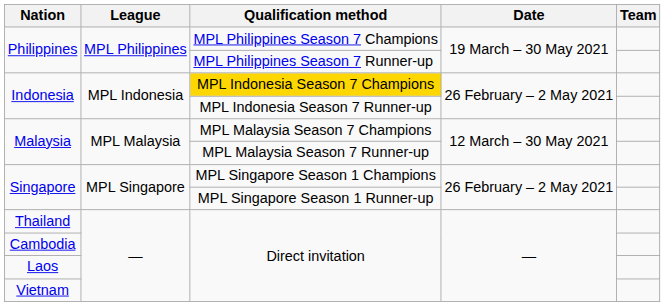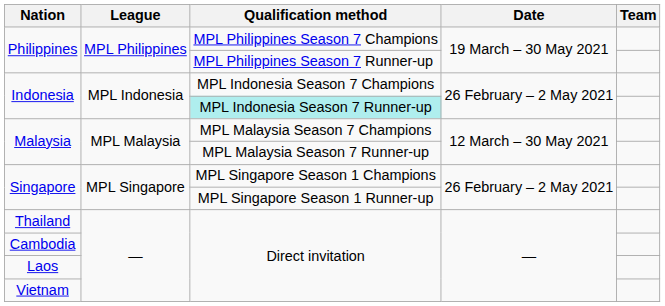(316, 84) gold background -> (316, 84) no background
(316, 107) no background -> (316, 107) paleturquoise background
